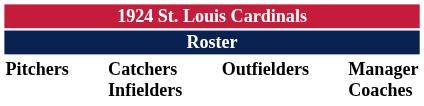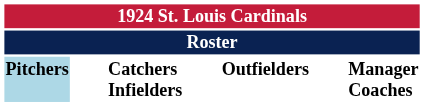(37, 68) no background -> (37, 68) lightblue background
